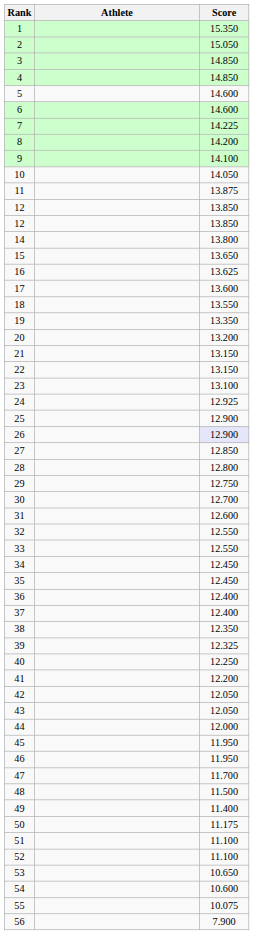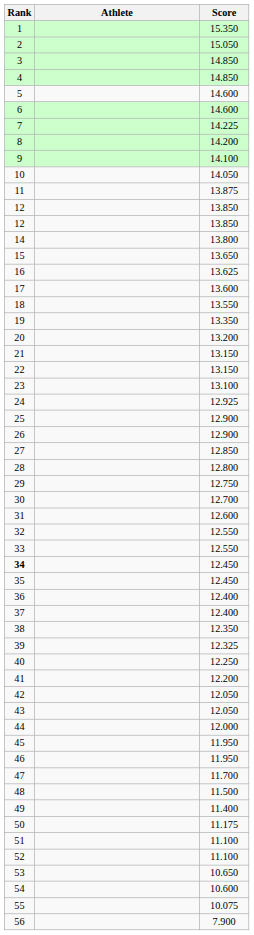(224, 434) lavender background -> (224, 434) no background
(19, 564) normal -> (19, 564) bold
